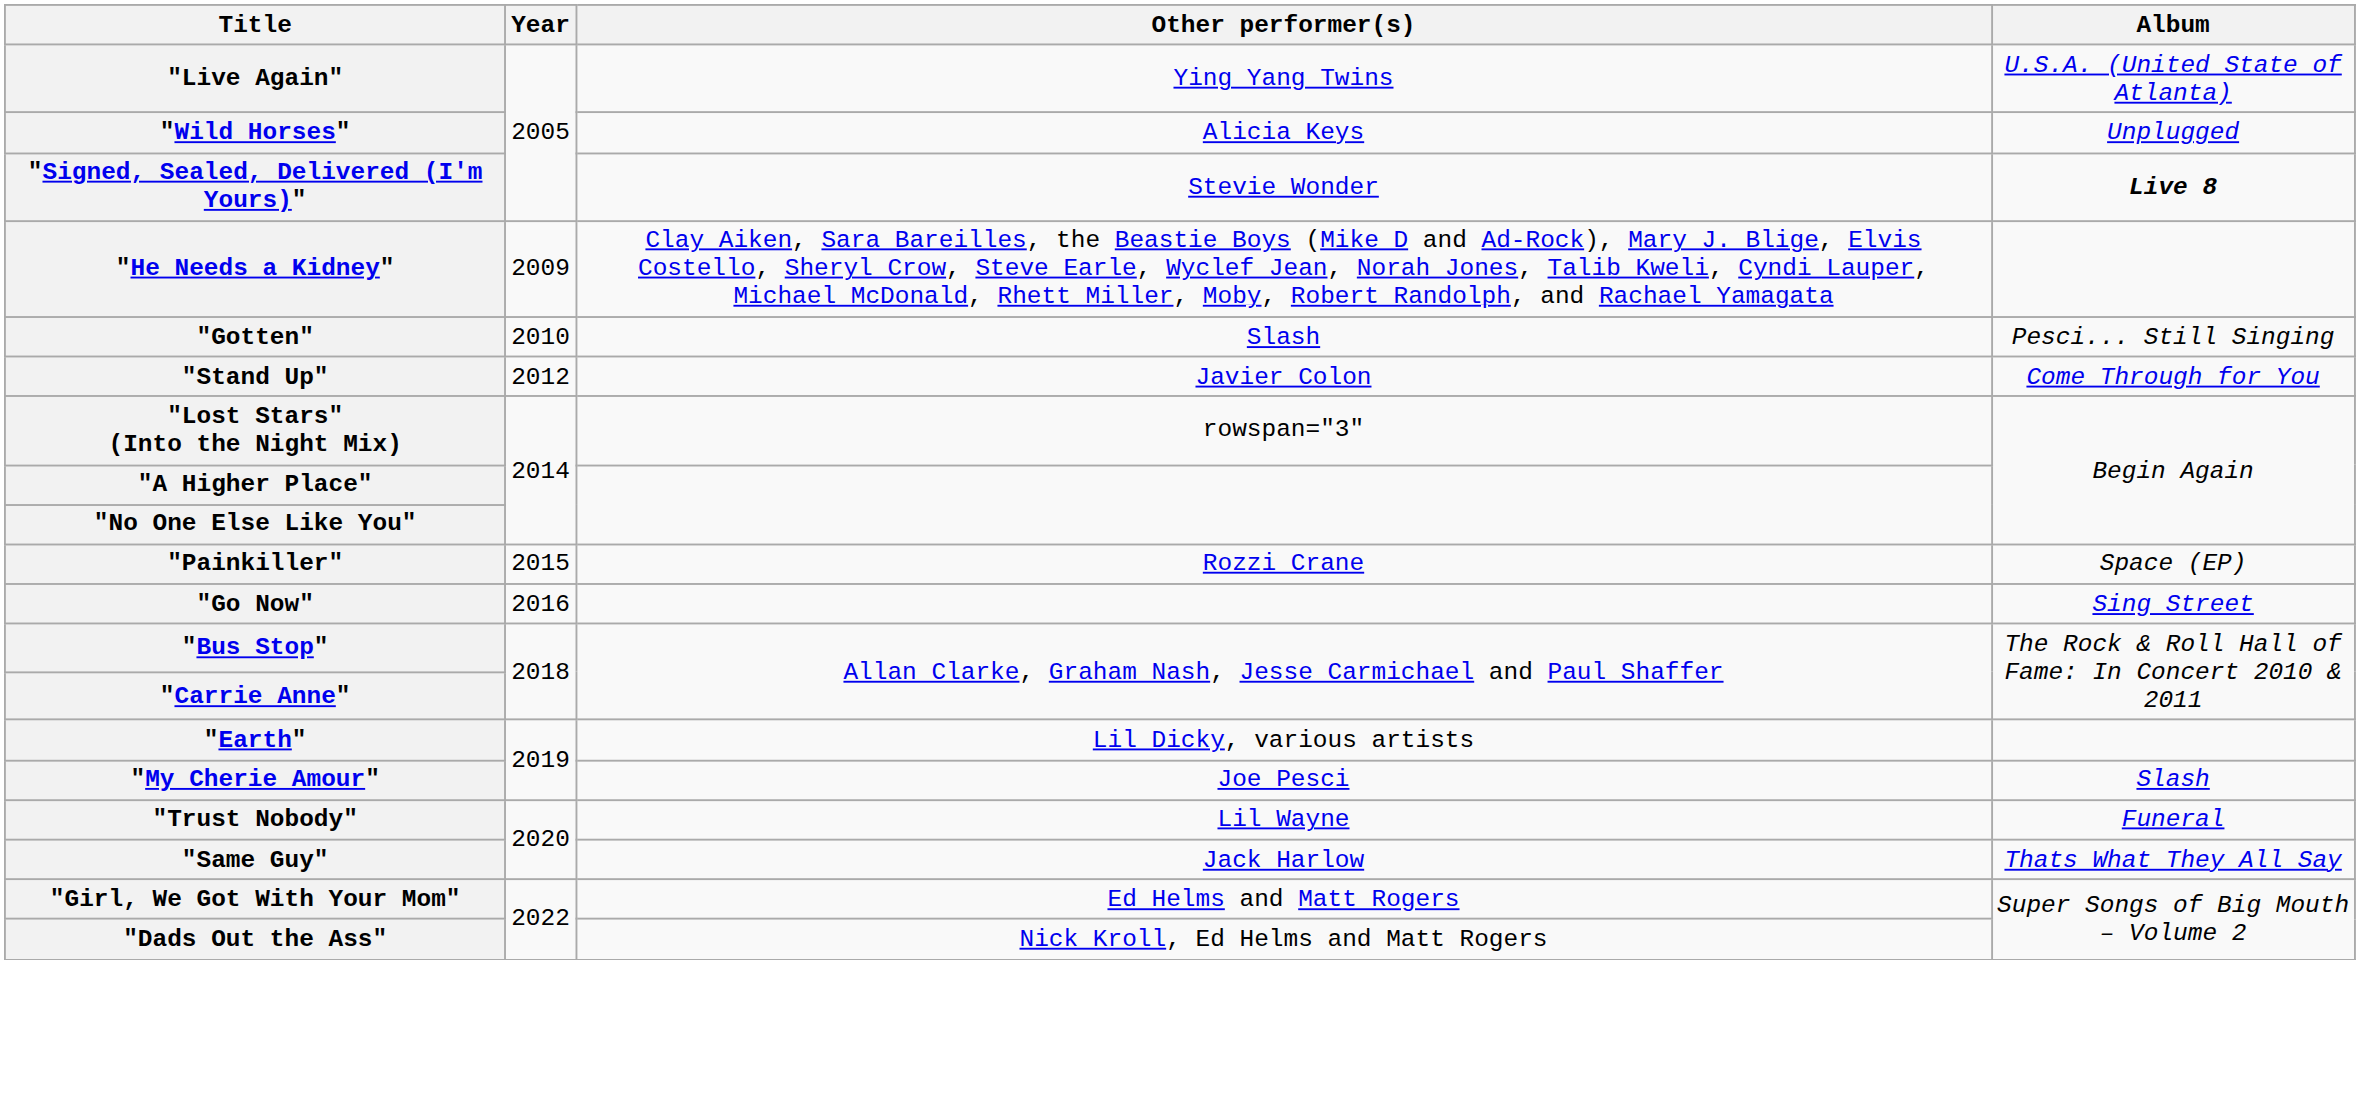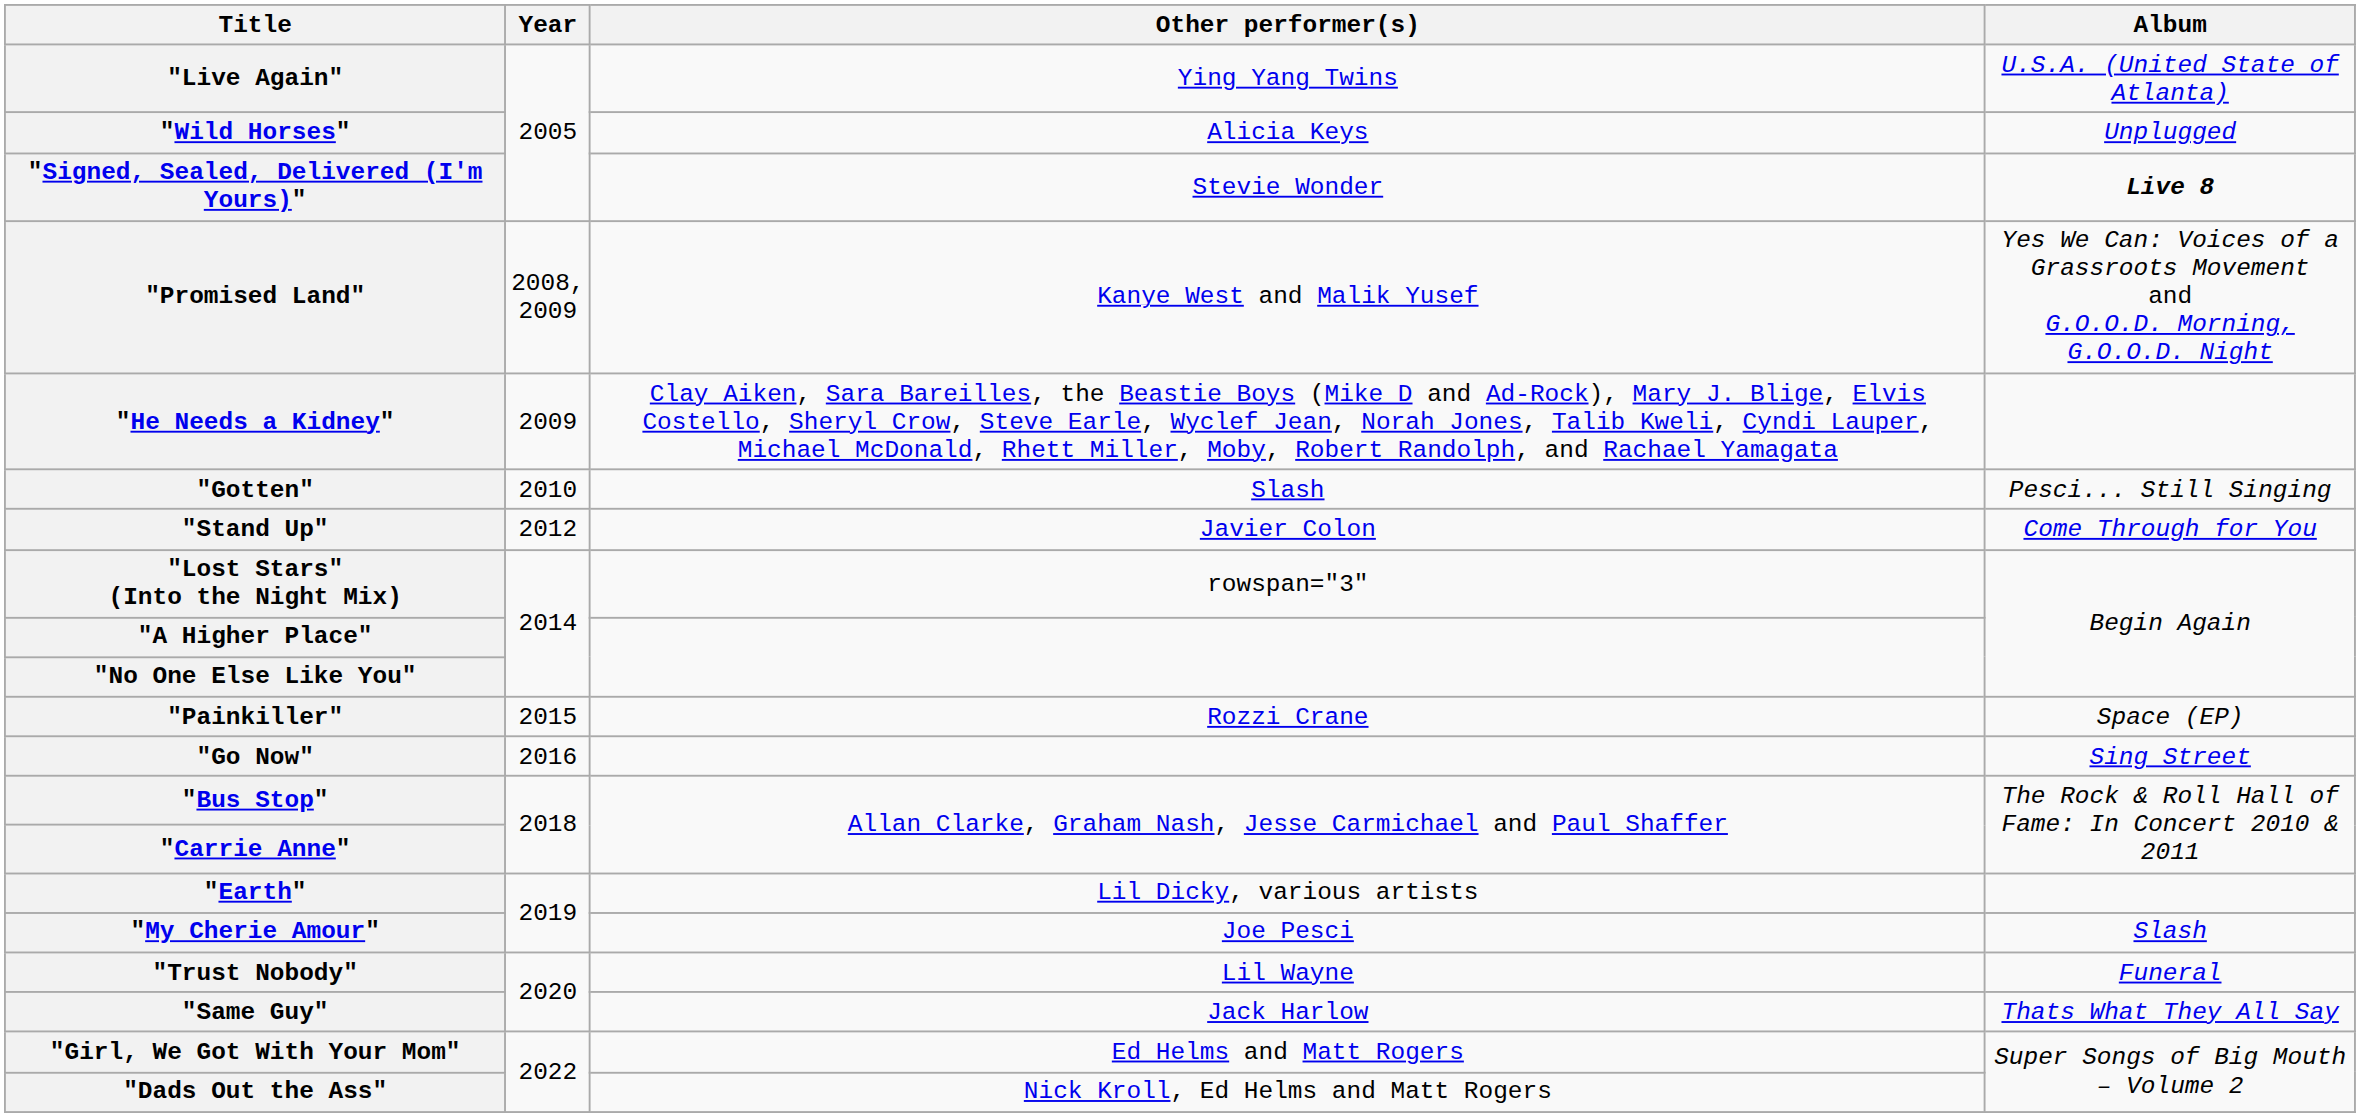+ row: (255, 297)
